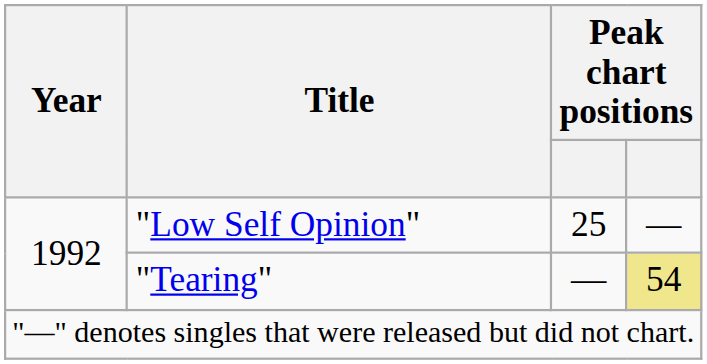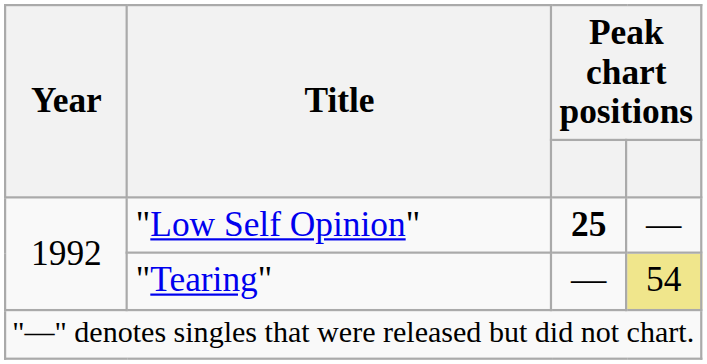(589, 224) normal -> (589, 224) bold
